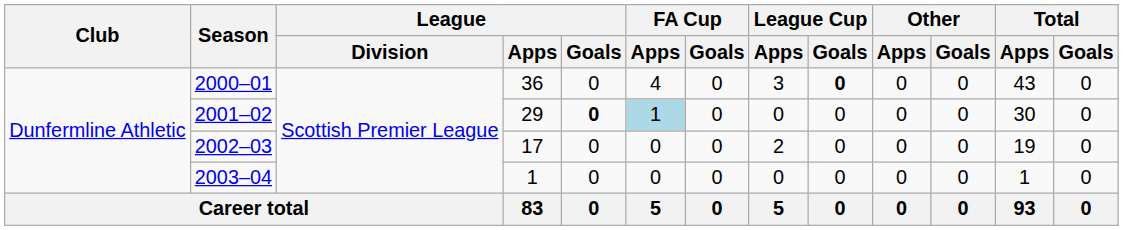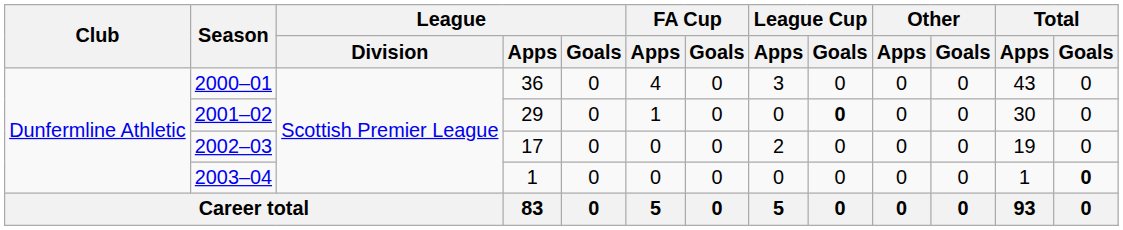(840, 83) bold -> (840, 83) normal
(594, 114) bold -> (594, 114) normal
(655, 114) lightblue background -> (655, 114) no background
(840, 114) normal -> (840, 114) bold
(1086, 177) normal -> (1086, 177) bold
